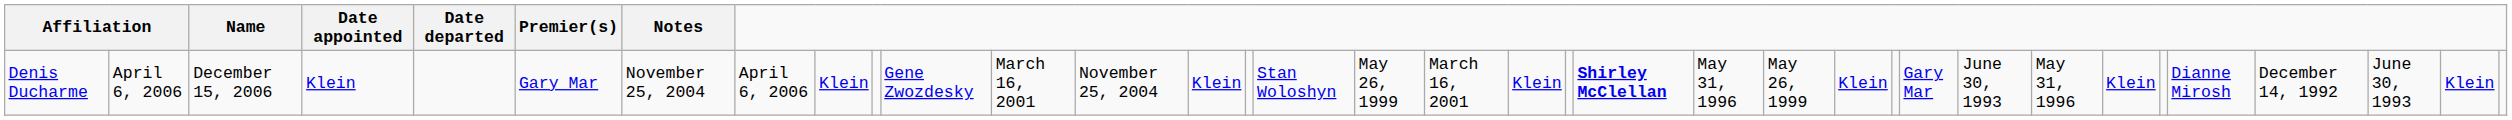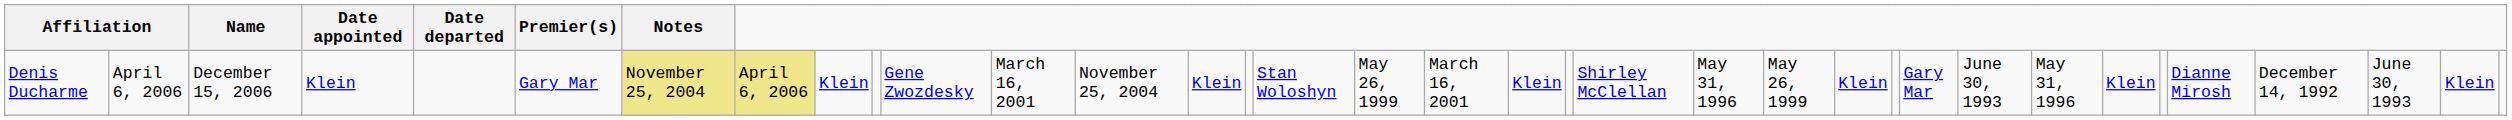(665, 83) no background -> (665, 83) khaki background
(773, 83) no background -> (773, 83) khaki background
(1622, 83) bold -> (1622, 83) normal
